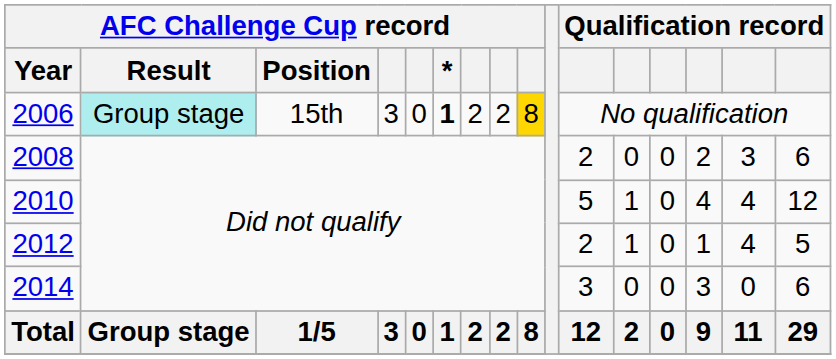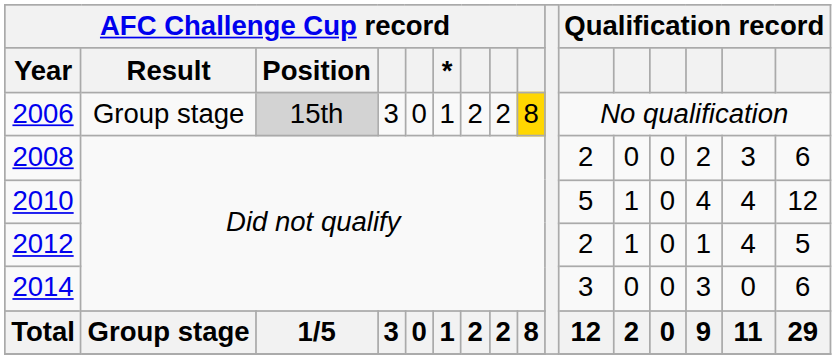(169, 113) paleturquoise background -> (169, 113) no background
(317, 113) no background -> (317, 113) lightgrey background
(447, 113) bold -> (447, 113) normal
